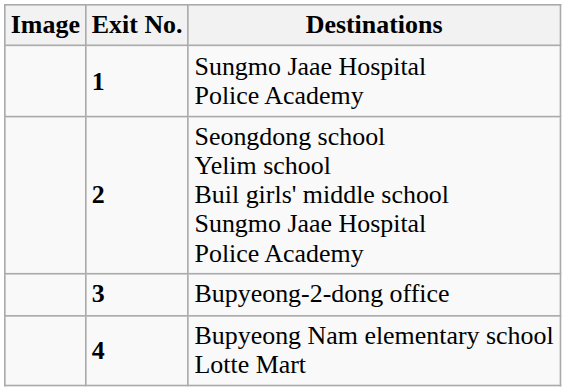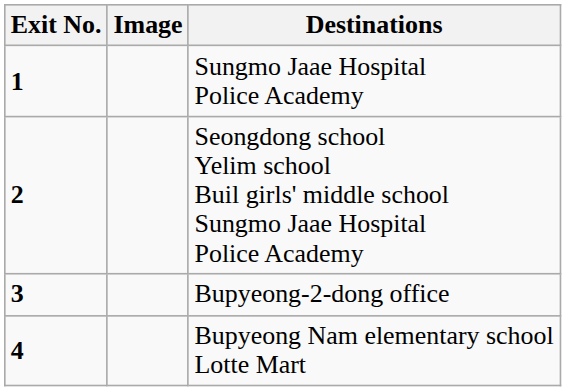columns swapped: (137, 25) <-> (45, 25)
